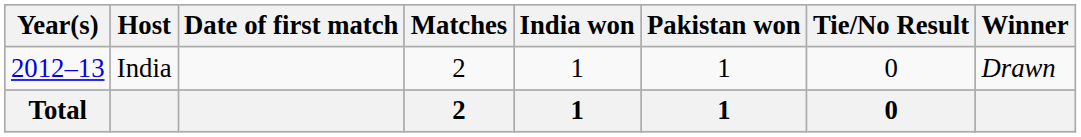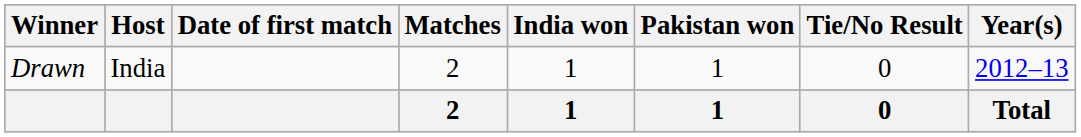columns swapped: (58, 25) <-> (1025, 25)
